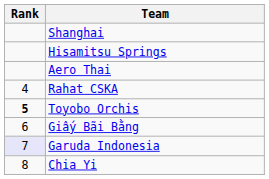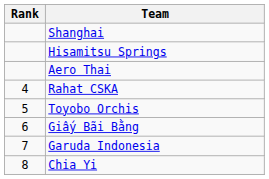(25, 108) bold -> (25, 108) normal
(25, 146) lavender background -> (25, 146) no background
